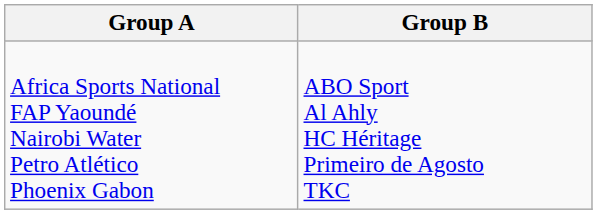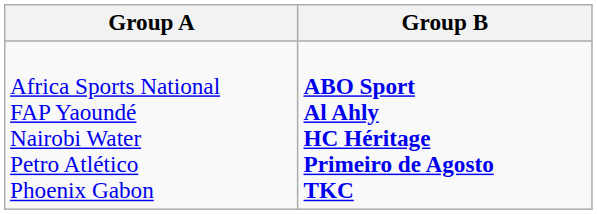(394, 137) normal -> (399, 137) bold
